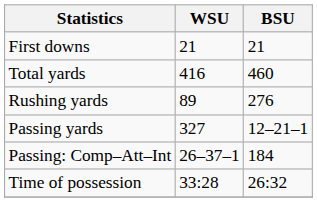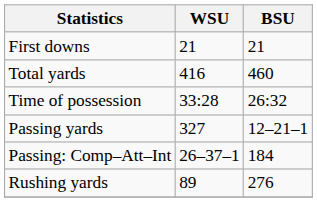rows swapped: (58, 100) <-> (75, 182)
